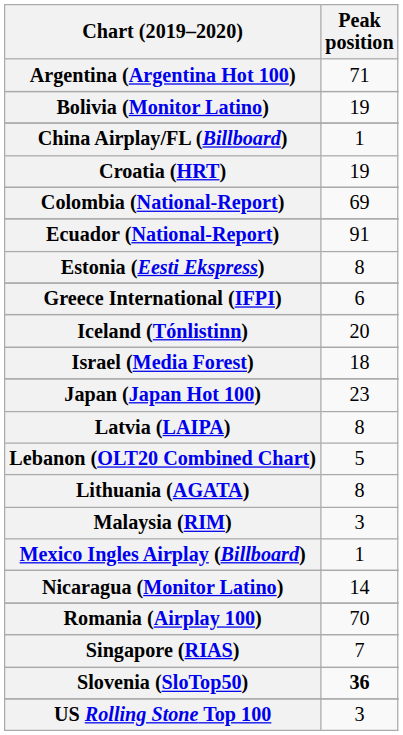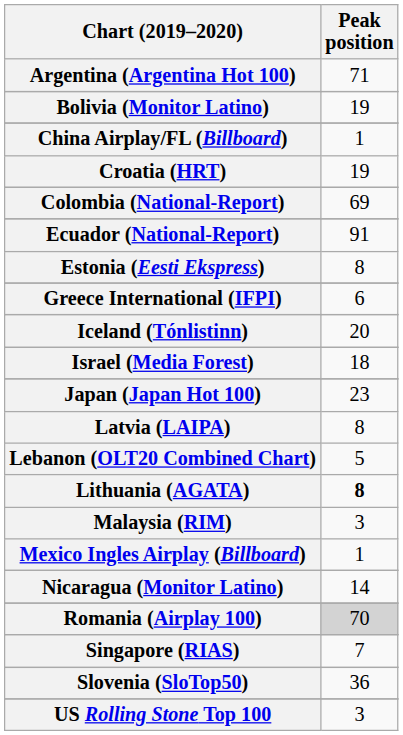(359, 490) normal -> (359, 490) bold
(359, 618) no background -> (359, 618) lightgrey background
(359, 682) bold -> (359, 682) normal
